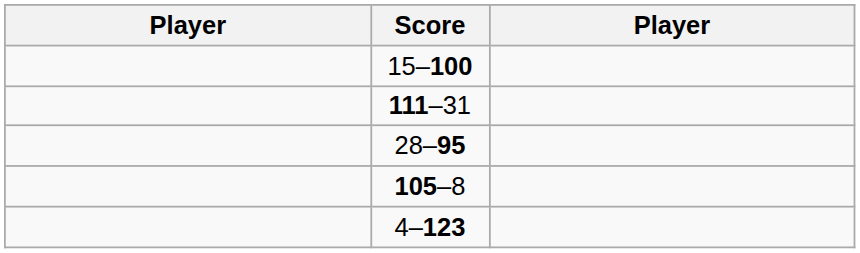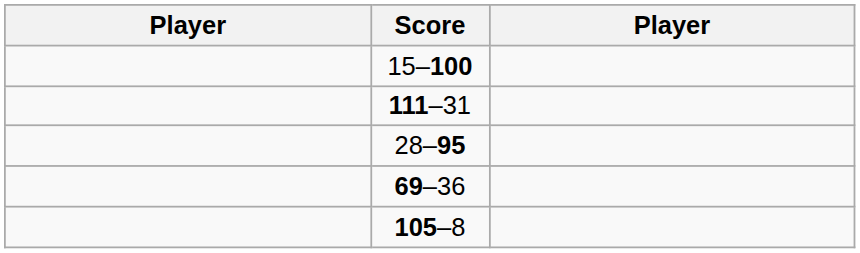+ row: (430, 186)
- row: (430, 227)
